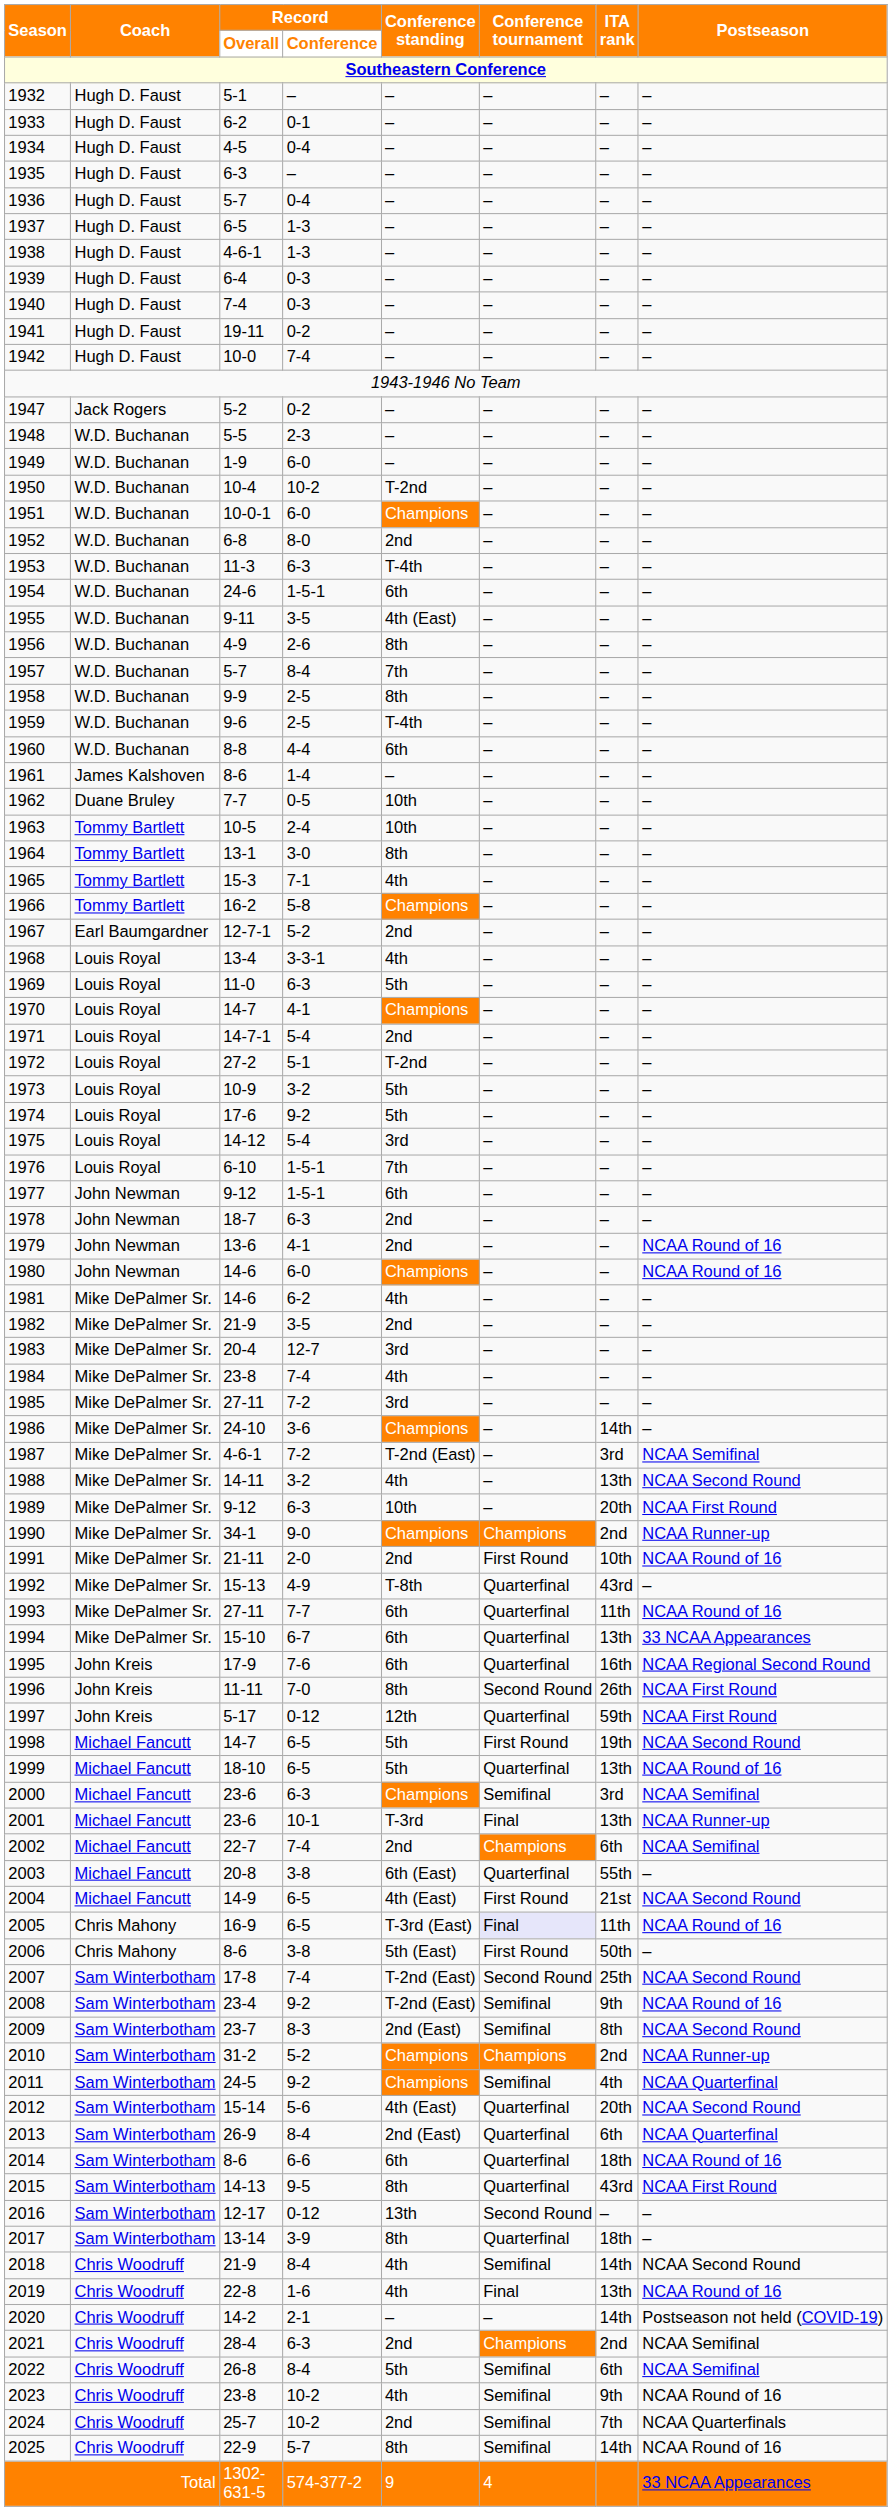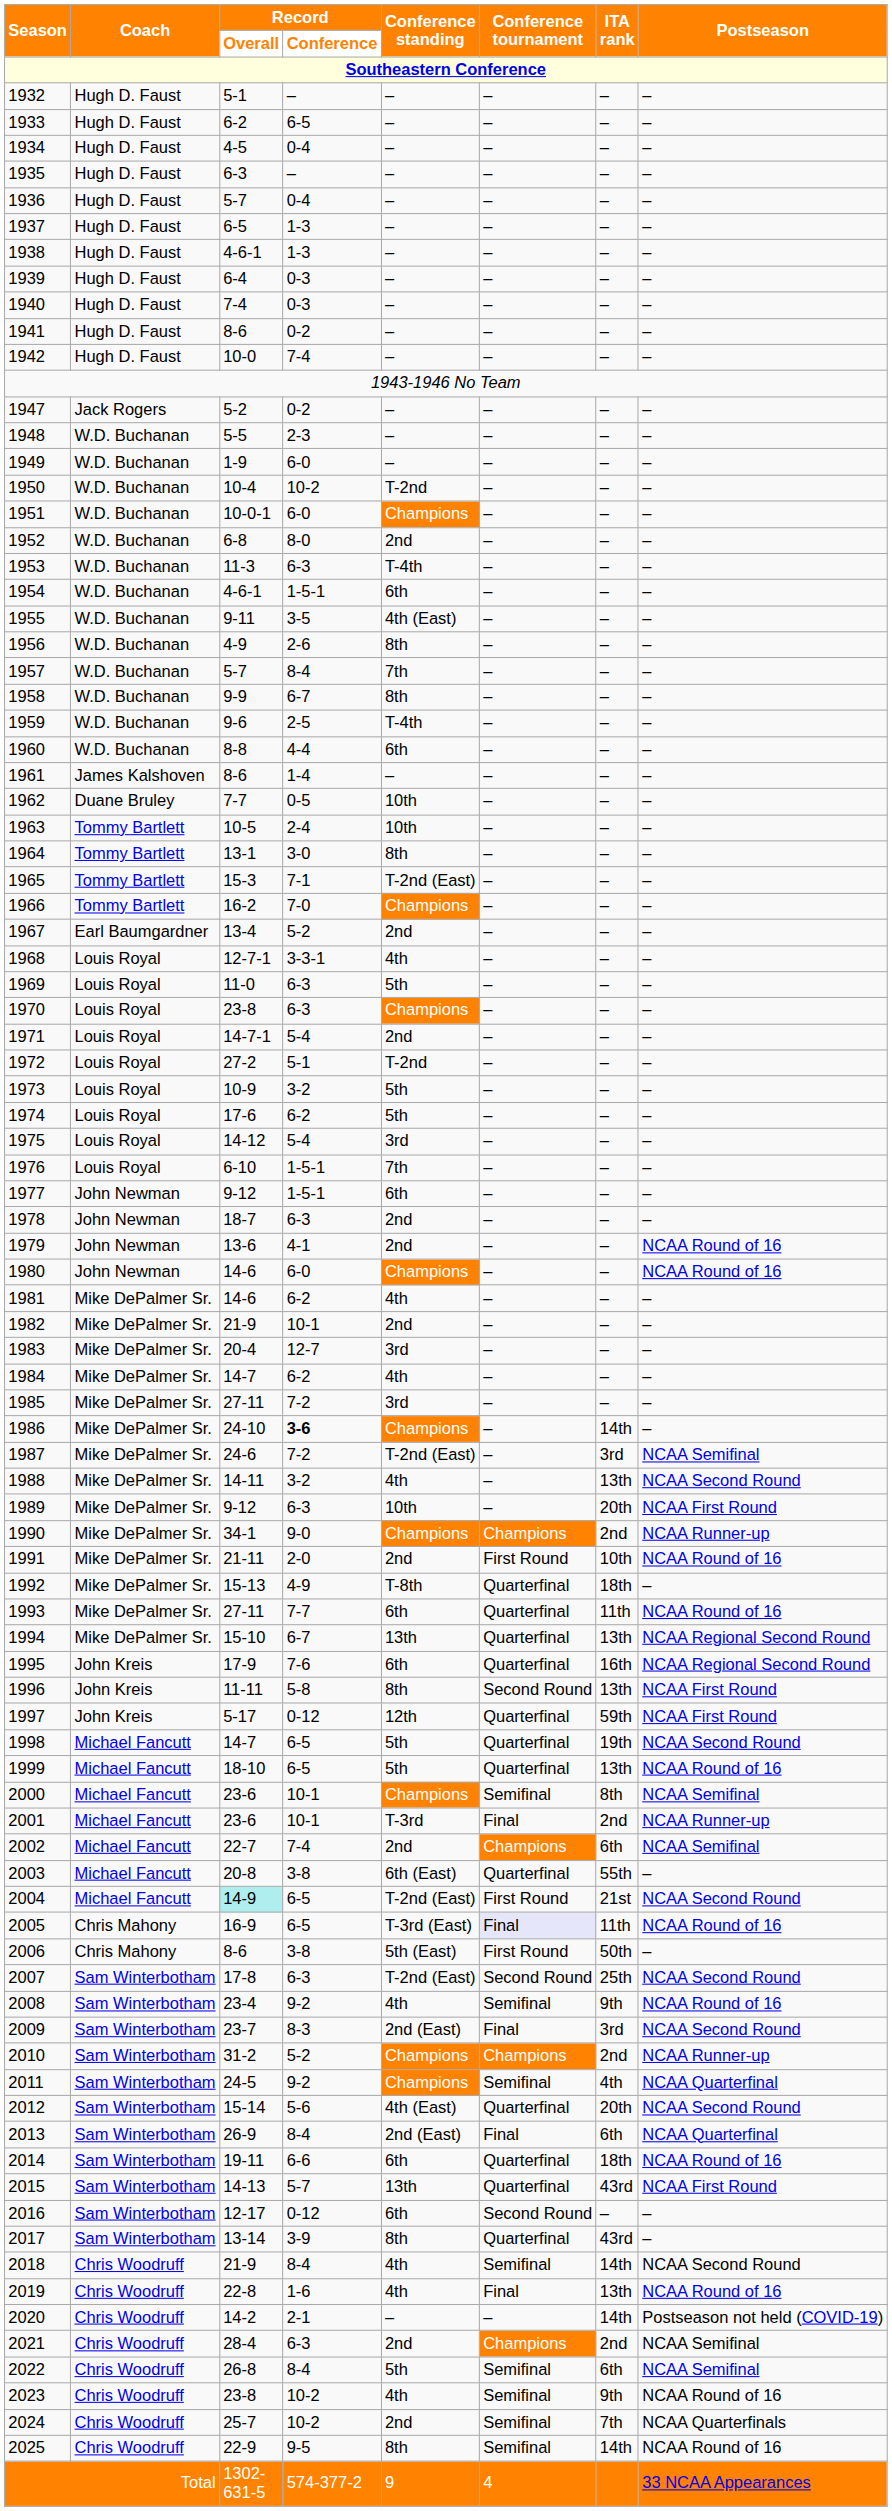(299, 122) 0-1 -> (299, 122) 6-5
(244, 331) 19-11 -> (235, 331) 8-6
(240, 592) 24-6 -> (242, 592) 4-6-1
(299, 697) 2-5 -> (299, 697) 6-7
(396, 880) 4th -> (430, 880) T-2nd (East)
(299, 906) 5-8 -> (299, 906) 7-0
(247, 932) 12-7-1 -> (240, 932) 13-4
(240, 958) 13-4 -> (247, 958) 12-7-1
(240, 1010) 14-7 -> (240, 1010) 23-8
(299, 1010) 4-1 -> (299, 1010) 6-3
(299, 1115) 9-2 -> (299, 1115) 6-2
(299, 1324) 3-5 -> (303, 1324) 10-1
(240, 1376) 23-8 -> (240, 1376) 14-7
(299, 1376) 7-4 -> (299, 1376) 6-2
(299, 1428) normal -> (299, 1428) bold
(242, 1455) 4-6-1 -> (240, 1455) 24-6
(616, 1585) 43rd -> (616, 1585) 18th
(396, 1638) 6th -> (401, 1638) 13th
(727, 1638) 33 NCAA Appearances -> (756, 1638) NCAA Regional Second Round
(299, 1690) 7-0 -> (299, 1690) 5-8
(616, 1690) 26th -> (616, 1690) 13th
(526, 1742) First Round -> (526, 1742) Quarterfinal
(299, 1794) 6-3 -> (303, 1794) 10-1
(612, 1794) 3rd -> (611, 1794) 8th
(616, 1820) 13th -> (614, 1820) 2nd
(240, 1899) no background -> (240, 1899) paleturquoise background
(421, 1899) 4th (East) -> (430, 1899) T-2nd (East)
(299, 1977) 7-4 -> (299, 1977) 6-3
(430, 2003) T-2nd (East) -> (396, 2003) 4th
(517, 2030) Semifinal -> (501, 2030) Final
(611, 2030) 8th -> (612, 2030) 3rd
(526, 2134) Quarterfinal -> (501, 2134) Final
(235, 2160) 8-6 -> (244, 2160) 19-11
(299, 2186) 9-5 -> (299, 2186) 5-7
(396, 2186) 8th -> (401, 2186) 13th
(401, 2213) 13th -> (396, 2213) 6th
(616, 2239) 18th -> (616, 2239) 43rd
(299, 2448) 5-7 -> (299, 2448) 9-5
